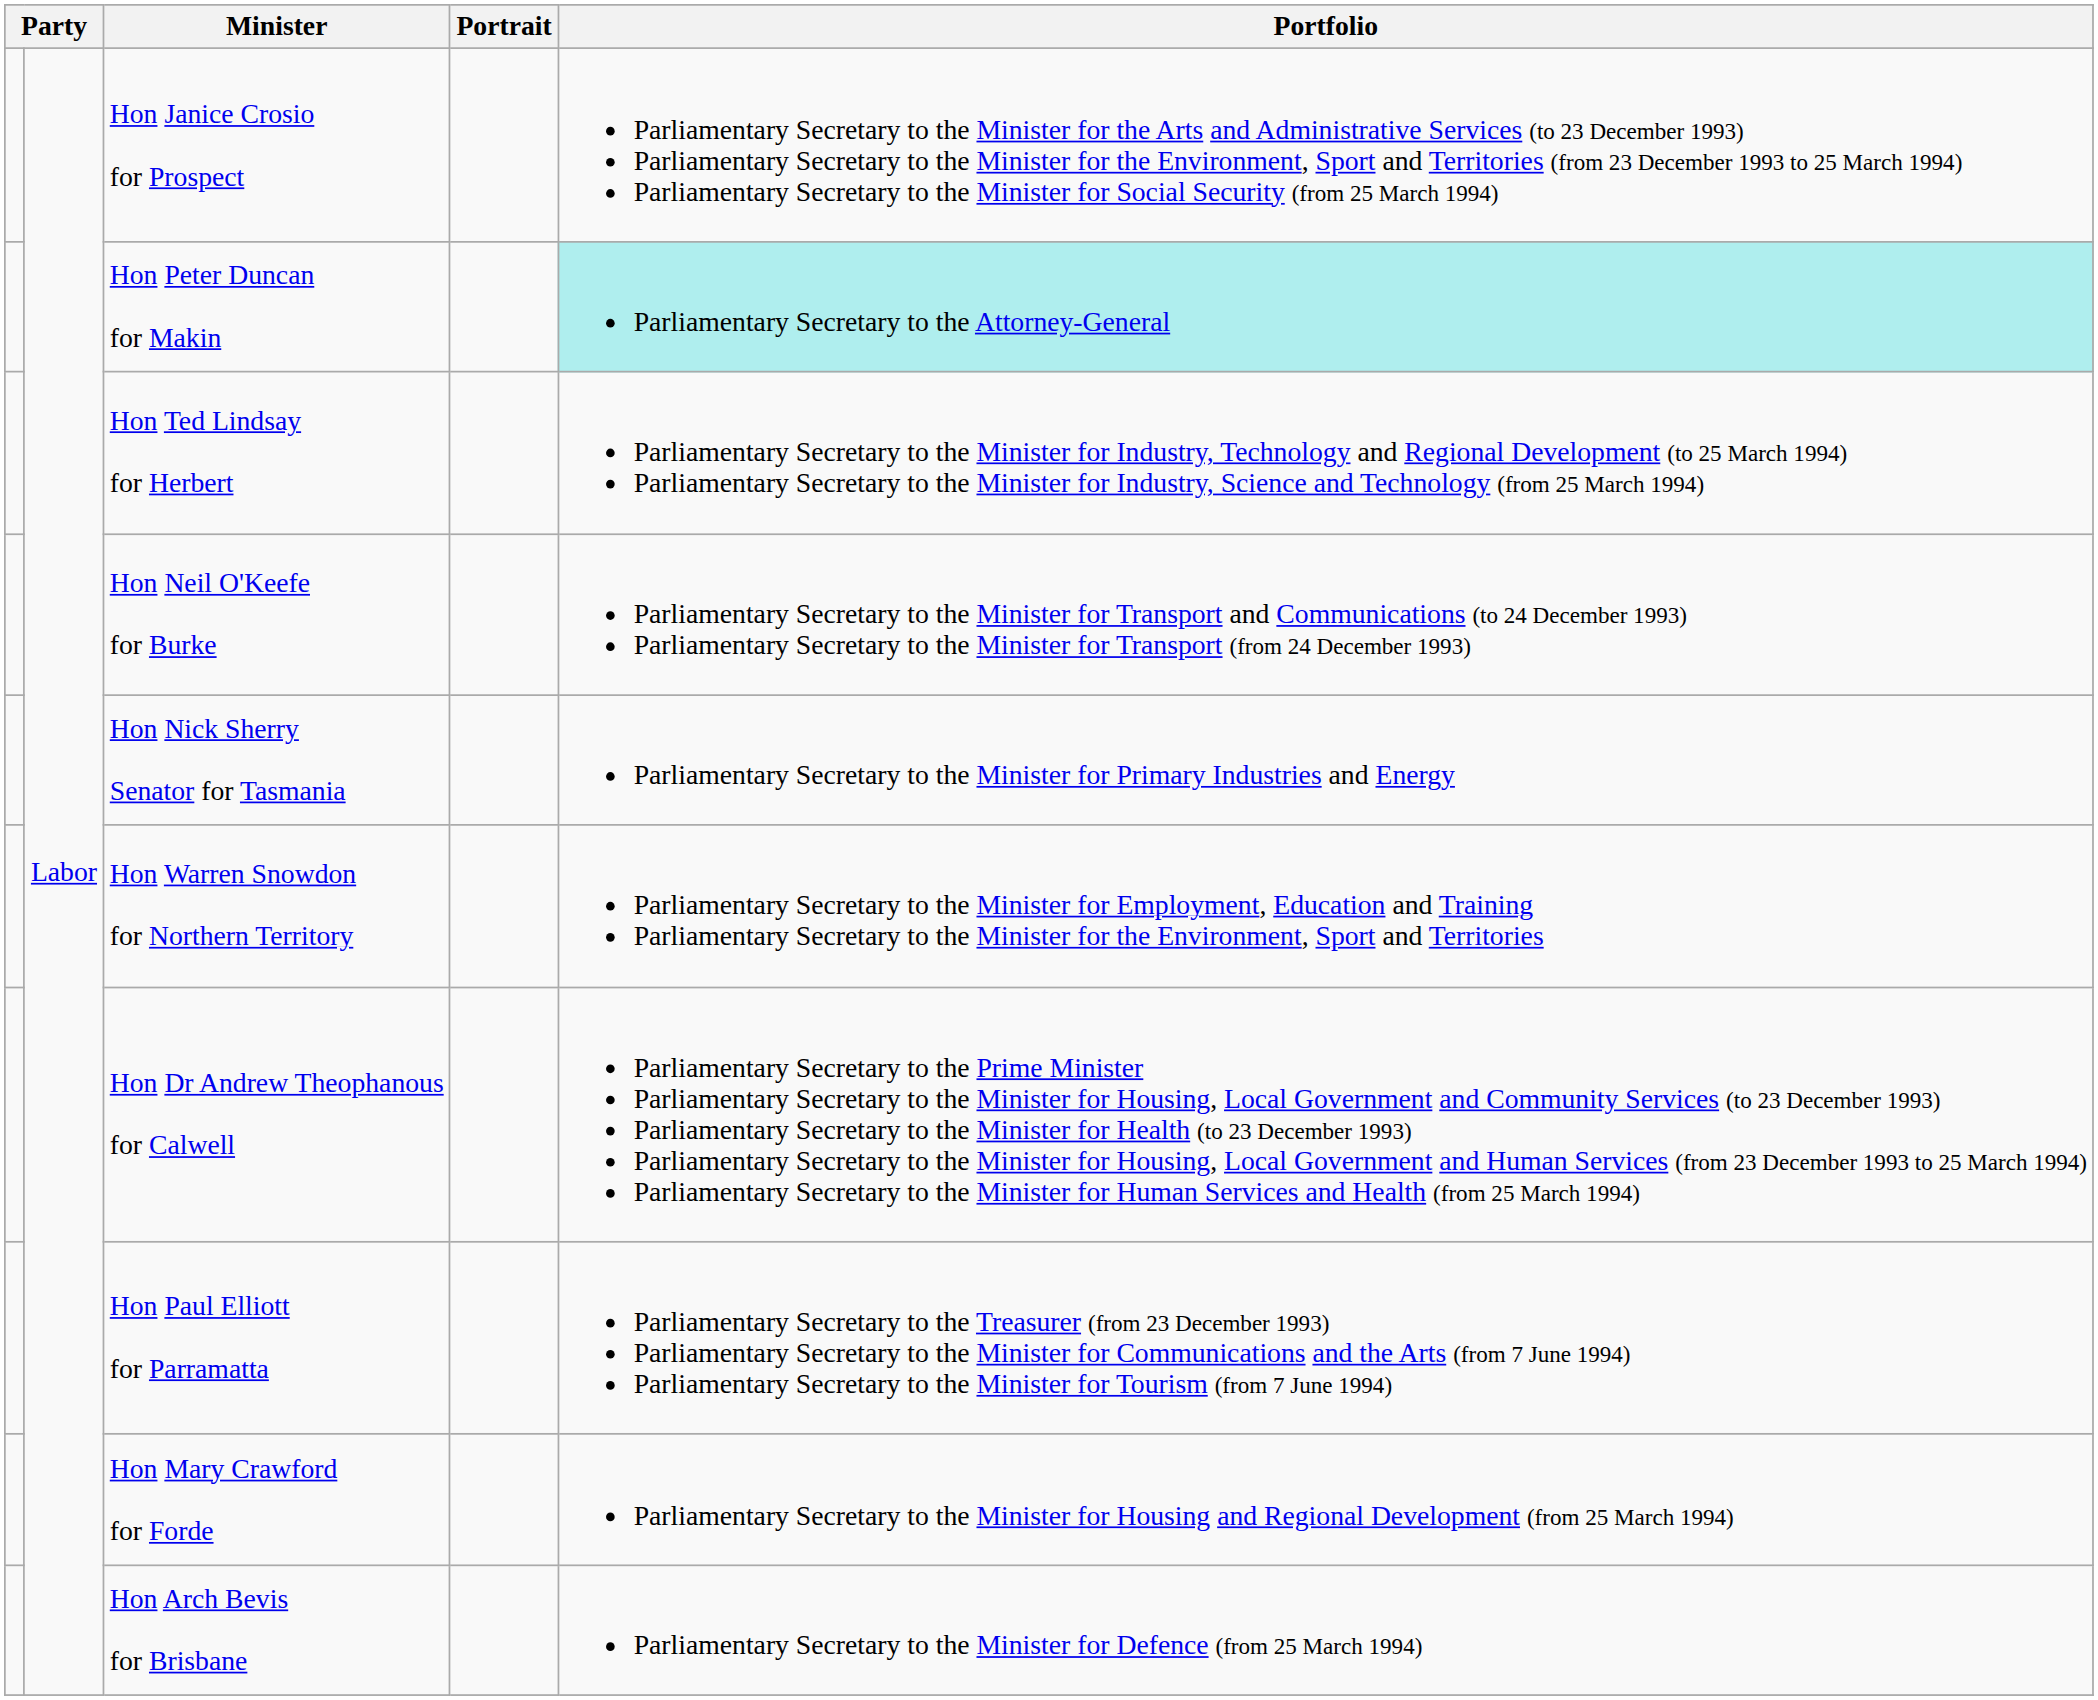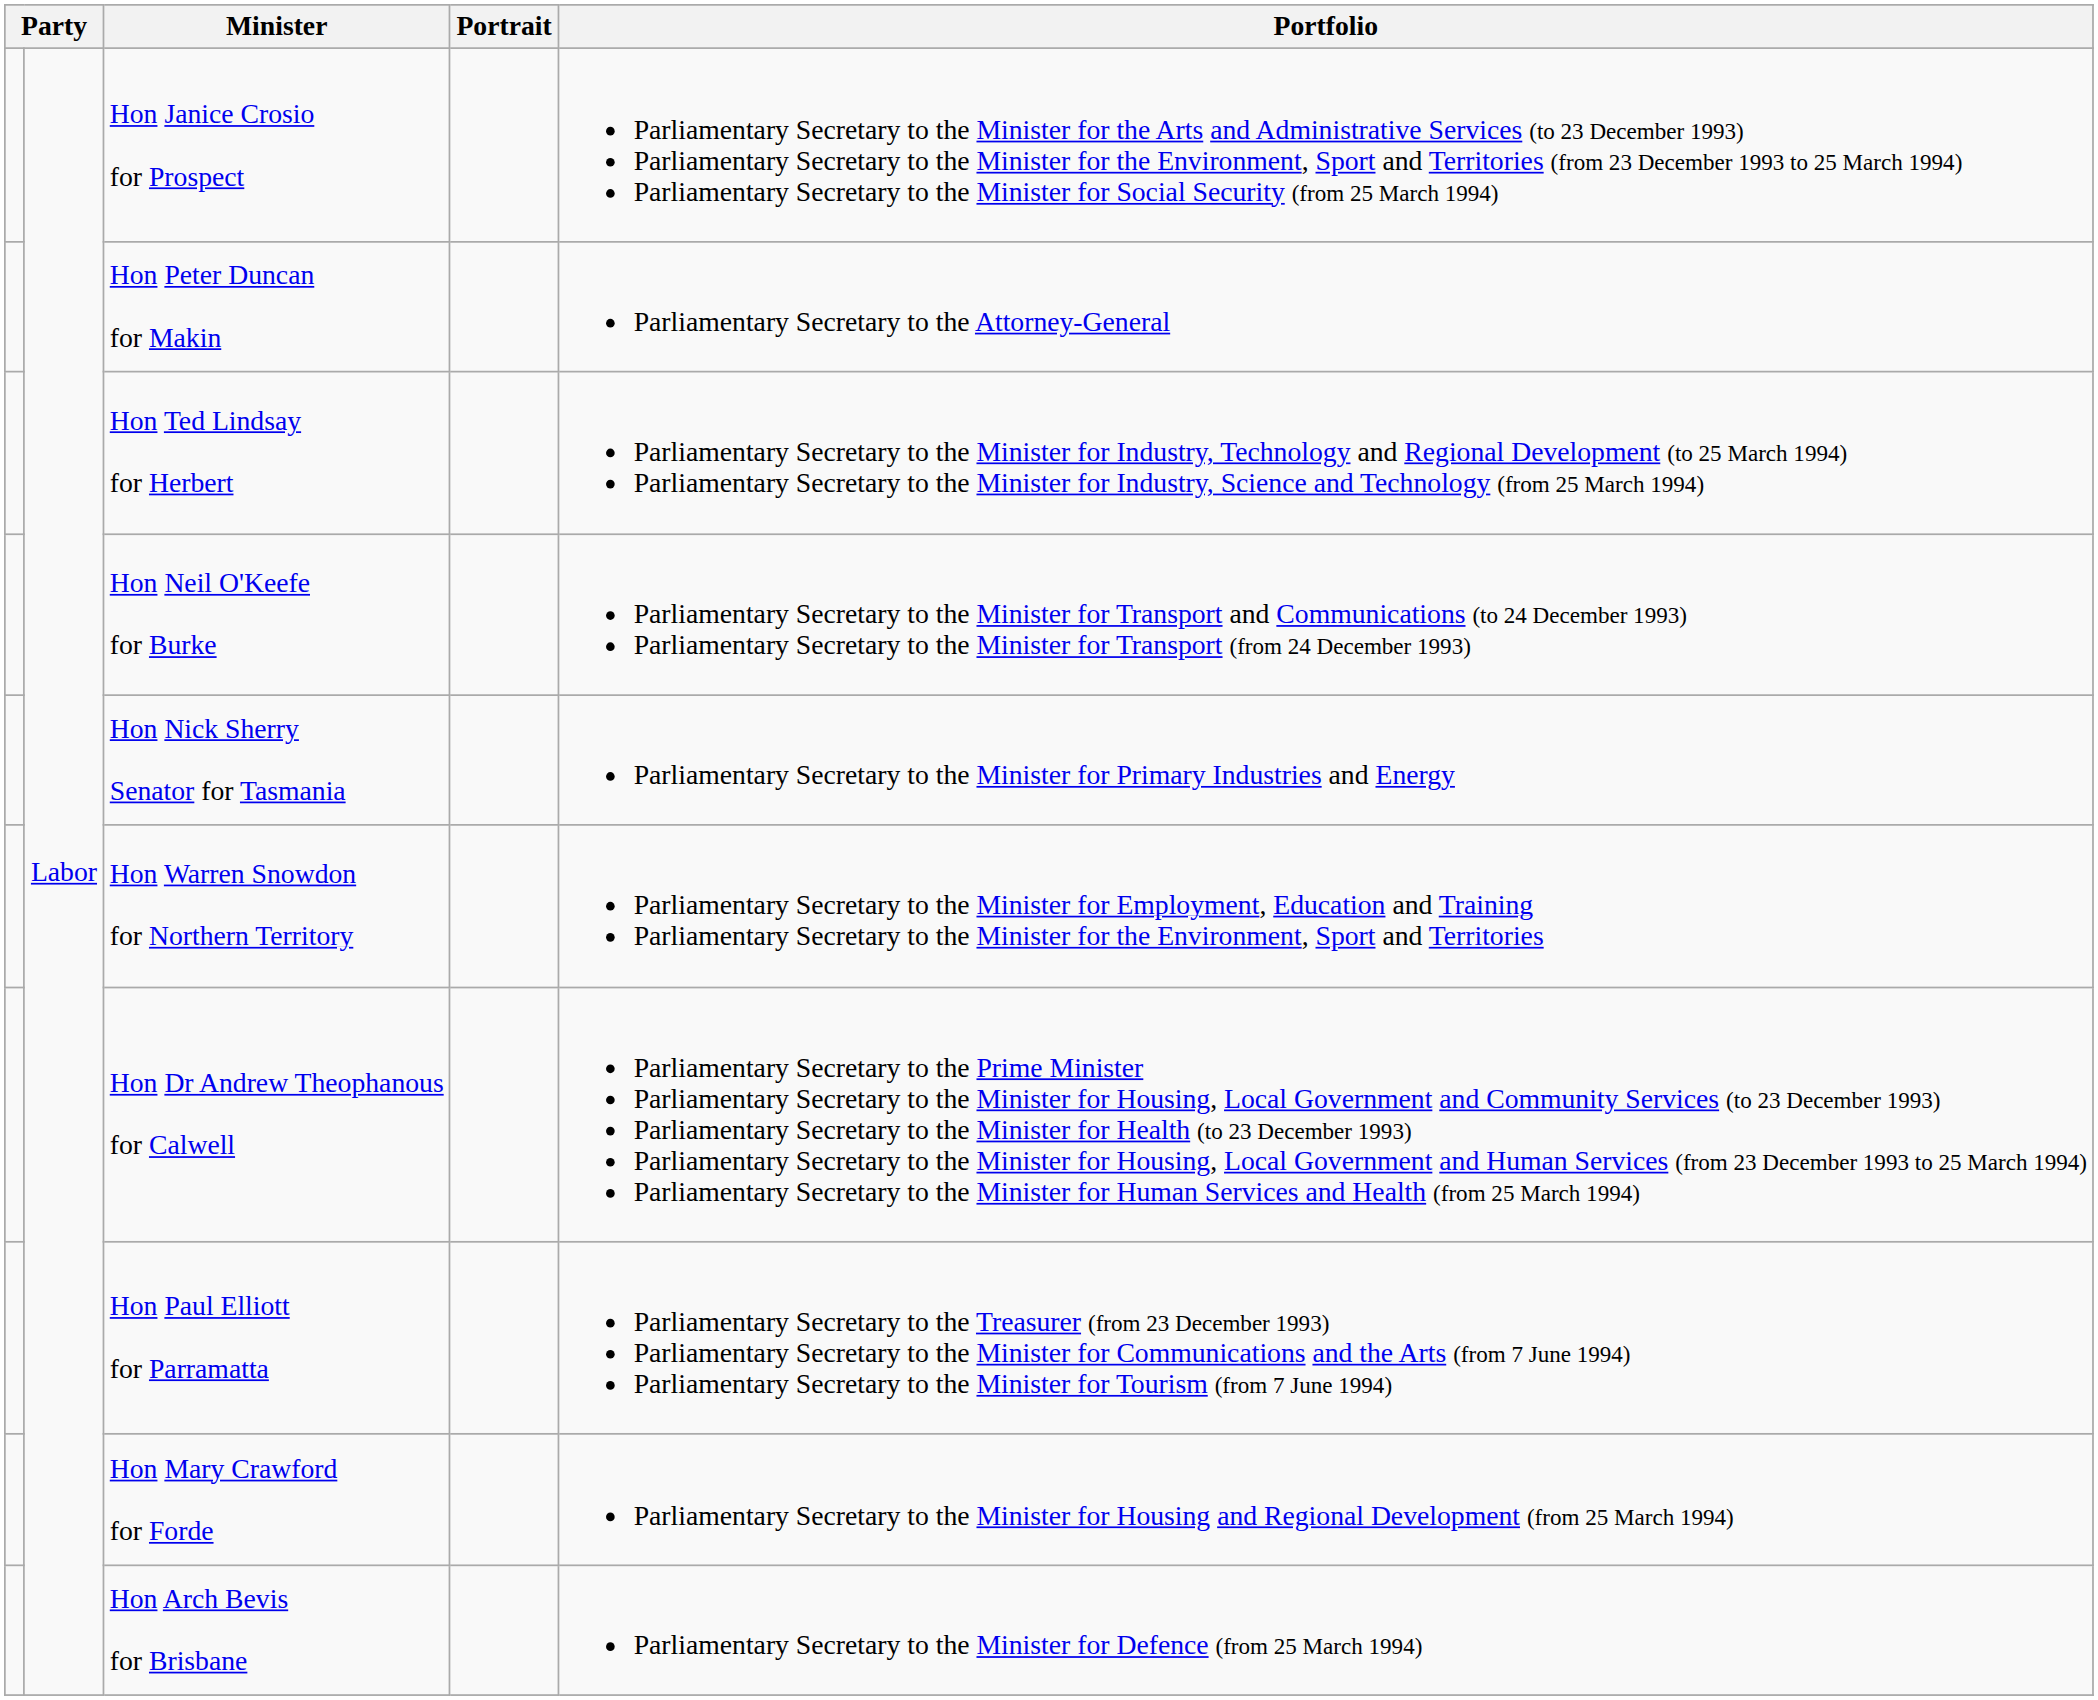(1326, 322) paleturquoise background -> (1326, 322) no background
